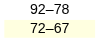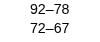(50, 28) lightyellow background -> (50, 28) no background
